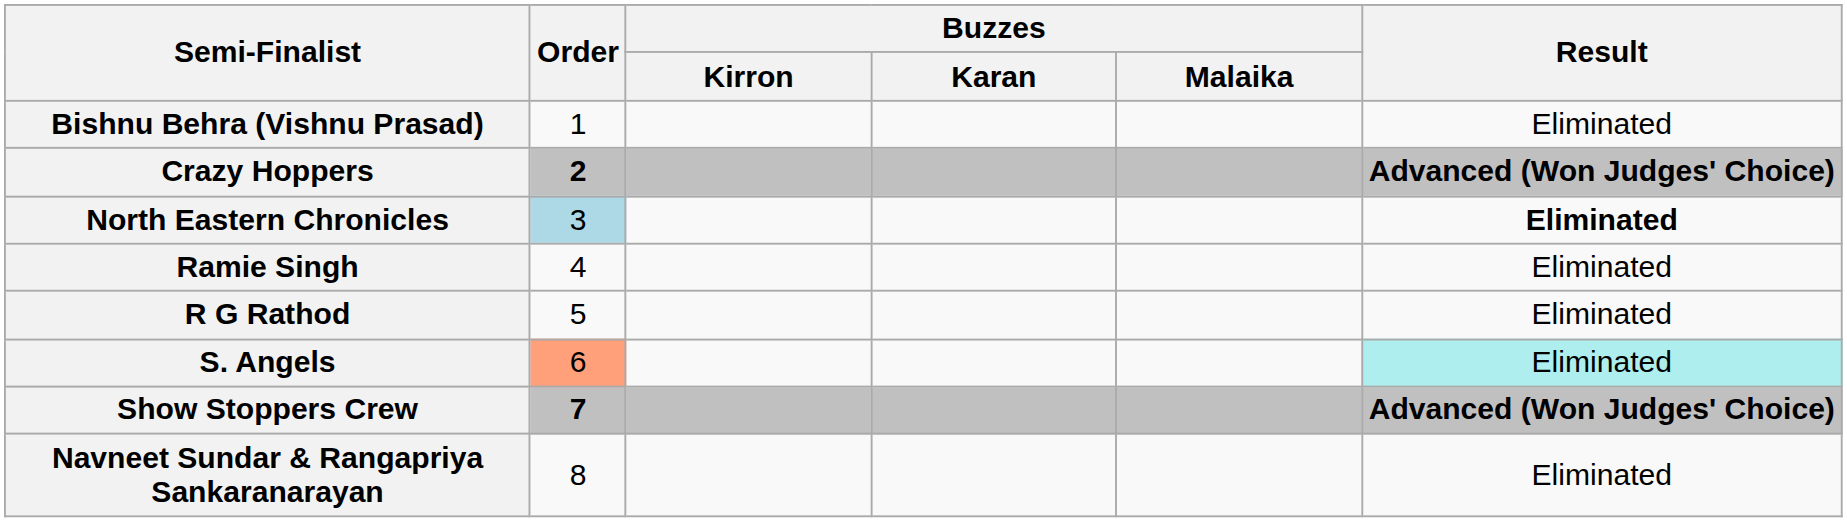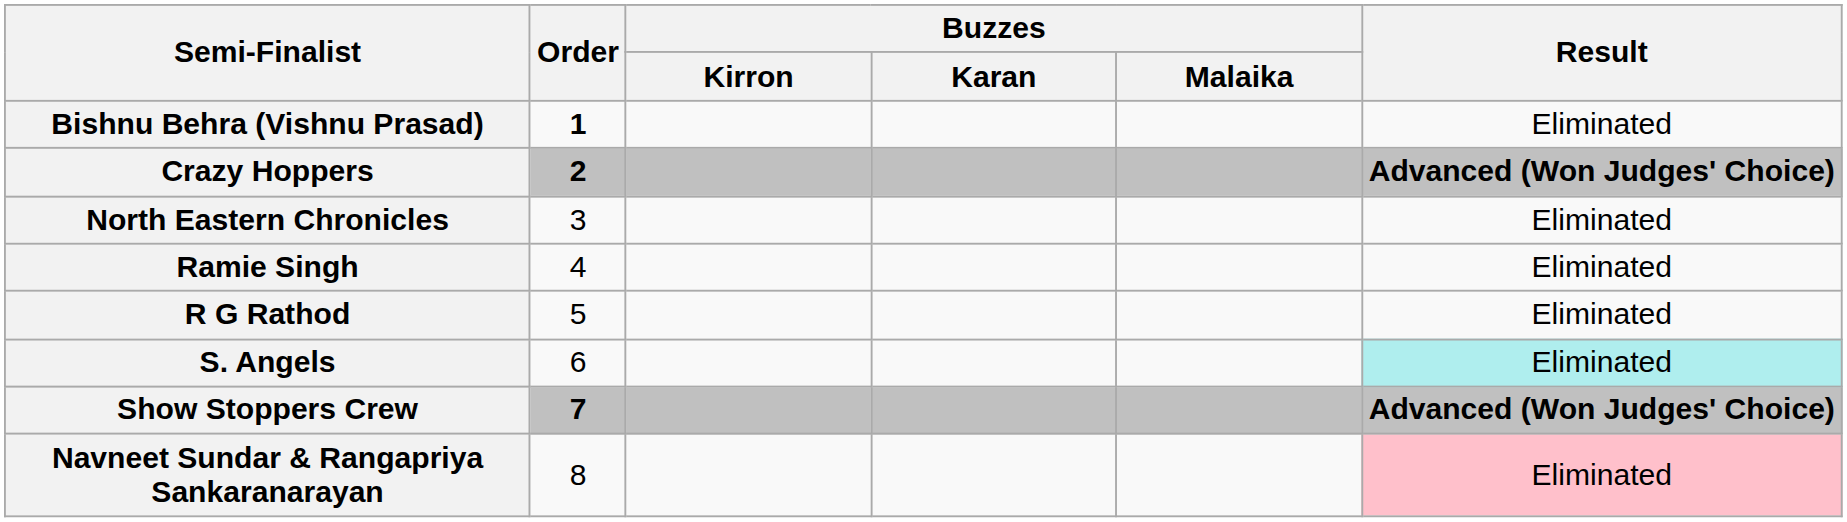(578, 123) normal -> (578, 123) bold
(578, 219) lightblue background -> (578, 219) no background
(1602, 219) bold -> (1602, 219) normal
(578, 362) lightsalmon background -> (578, 362) no background
(1602, 474) no background -> (1602, 474) pink background
